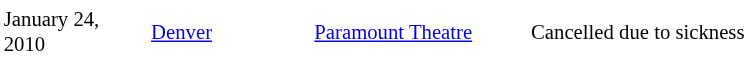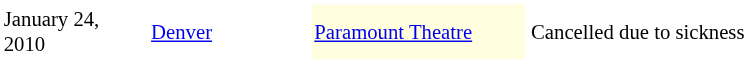(393, 31) no background -> (393, 31) lightyellow background
